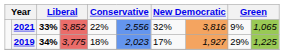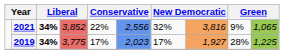(48, 27) 33% -> (48, 27) 34%
(99, 42) 18% -> (99, 42) 17%
(240, 42) 29% -> (240, 42) 28%
